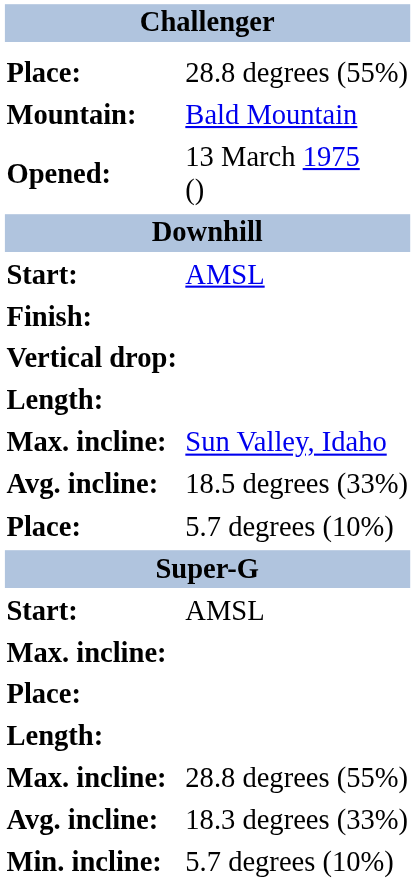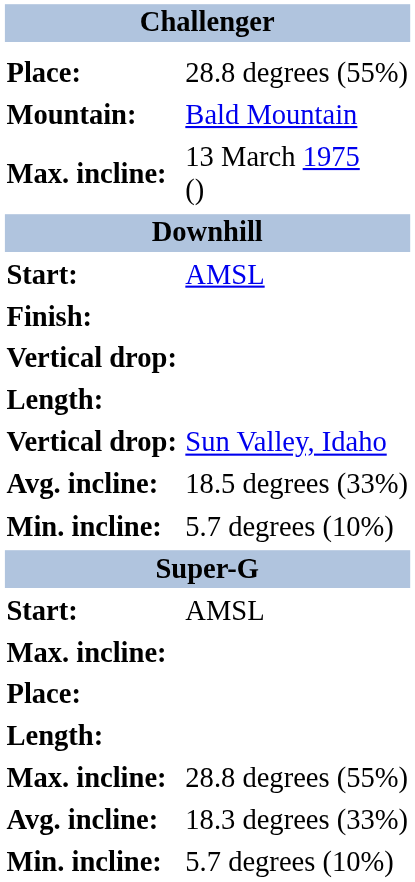(59, 173) Opened: -> (87, 173) Max. incline:
(87, 442) Max. incline: -> (92, 442) Vertical drop:
(44, 526) Place: -> (84, 526) Min. incline:
